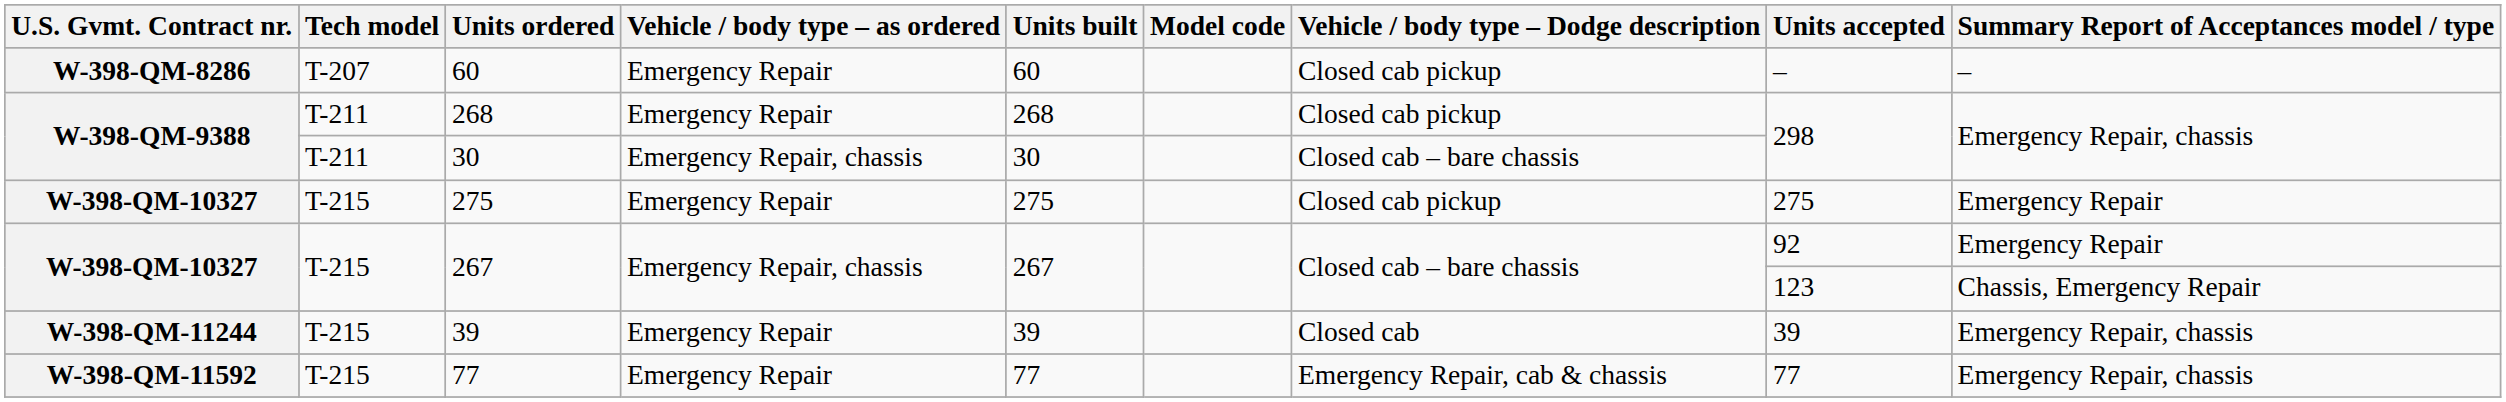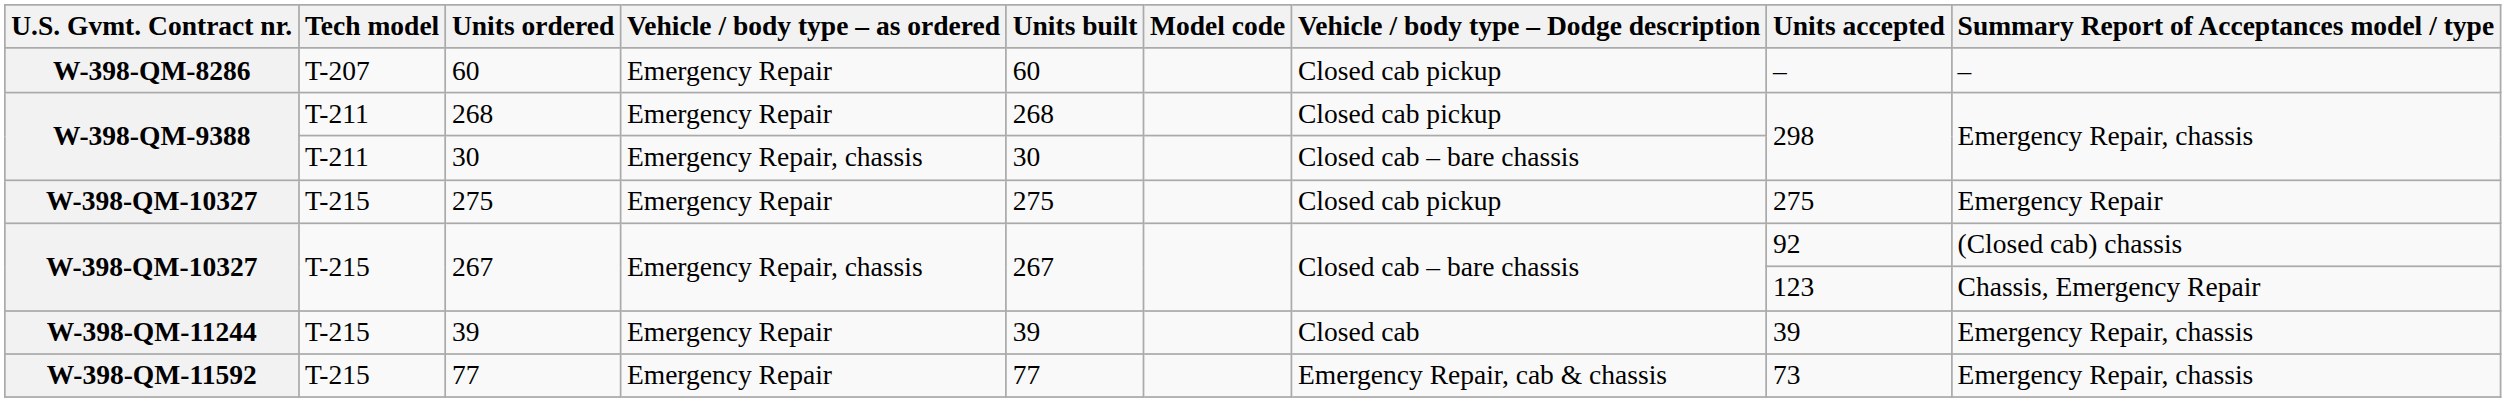(2060, 244) Emergency Repair -> (2070, 244) (Closed cab) chassis
(1787, 375) 77 -> (1787, 375) 73
